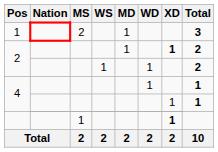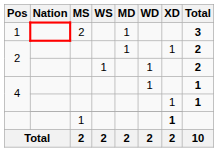(172, 49) bold -> (172, 49) normal
